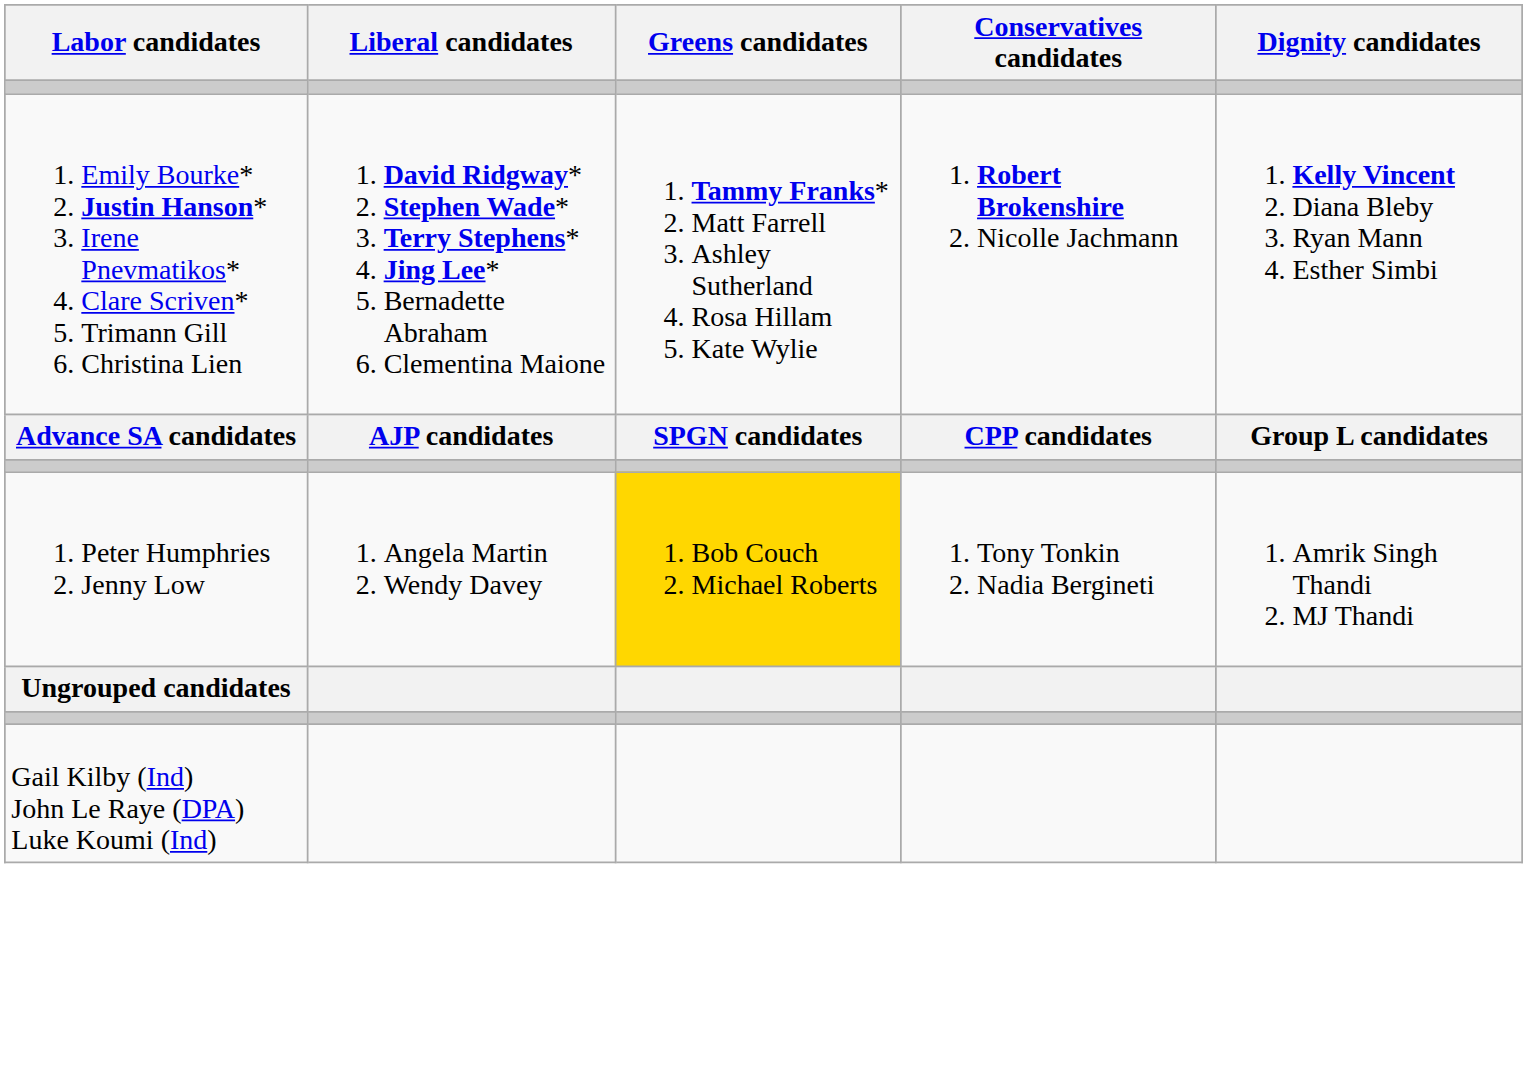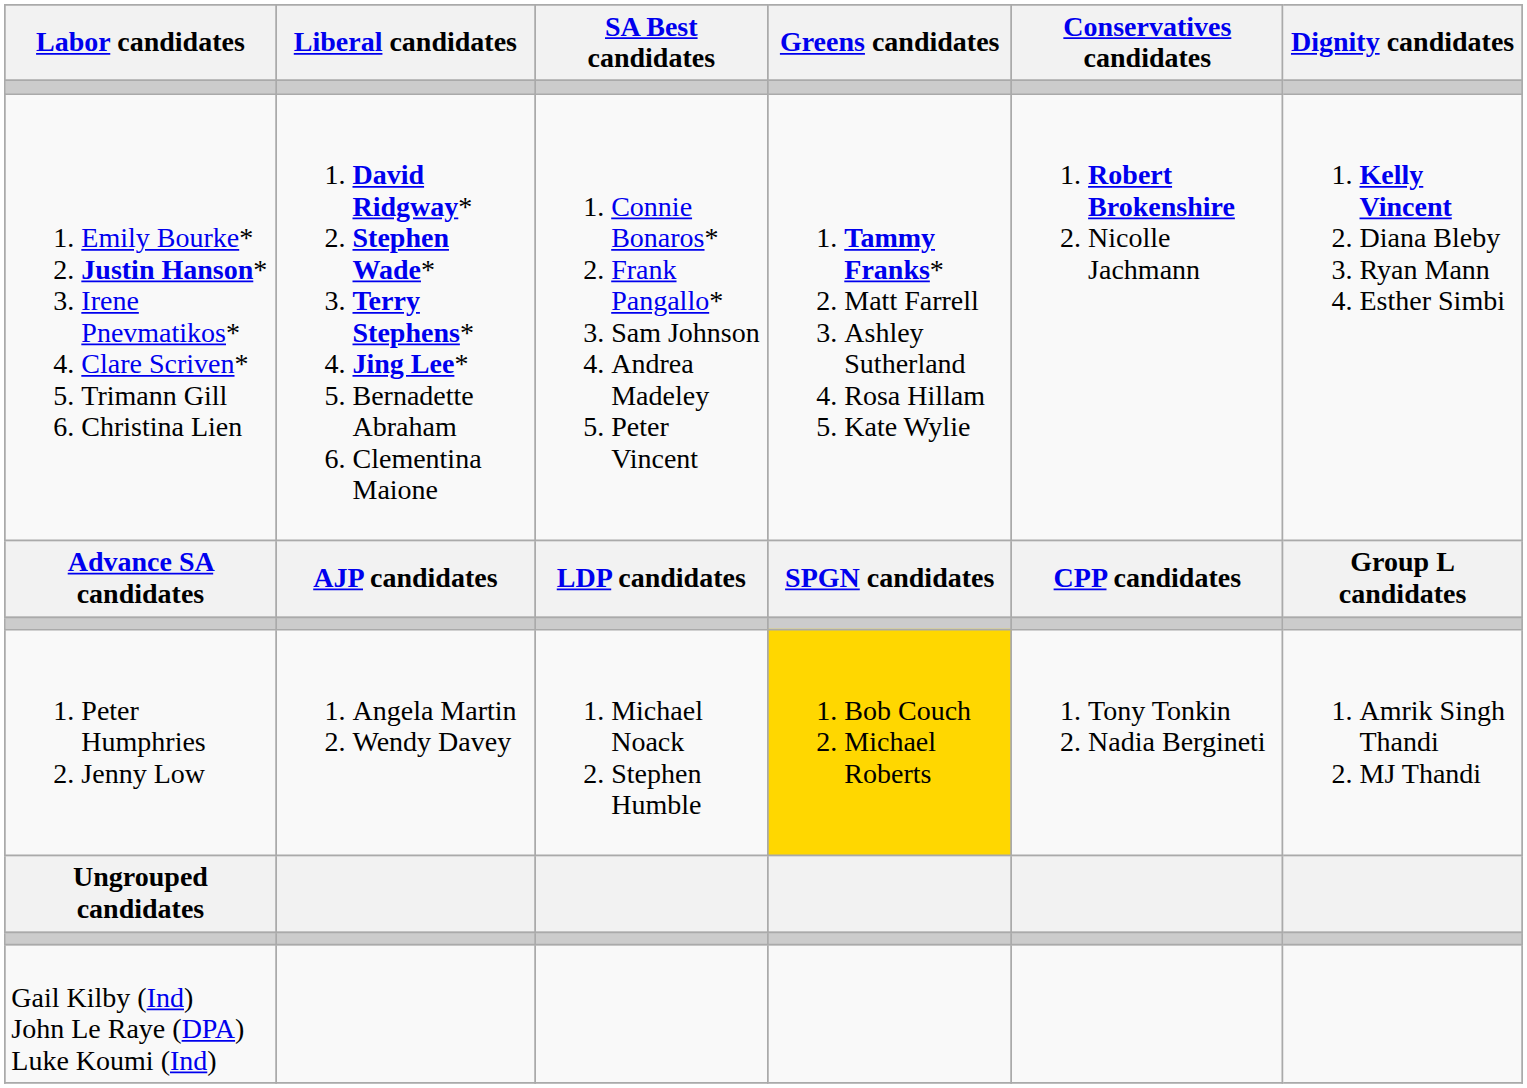+ column: (651, 42)
